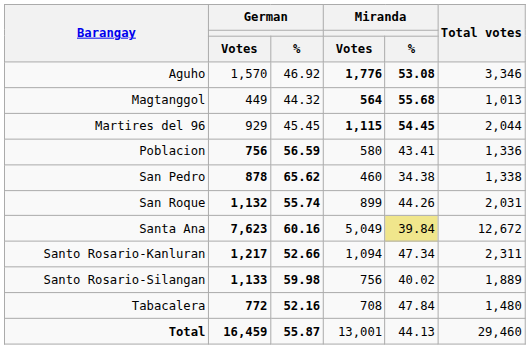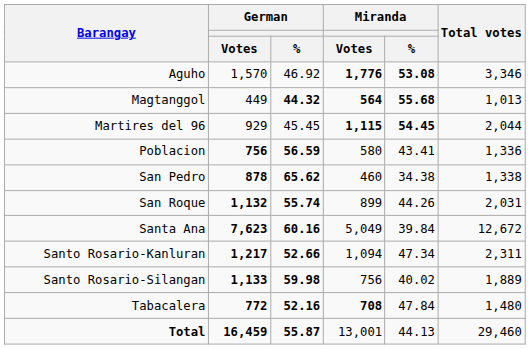(302, 101) normal -> (302, 101) bold
(417, 229) khaki background -> (417, 229) no background
(371, 306) normal -> (371, 306) bold
